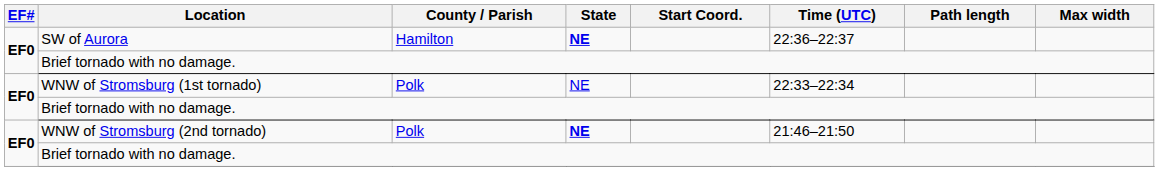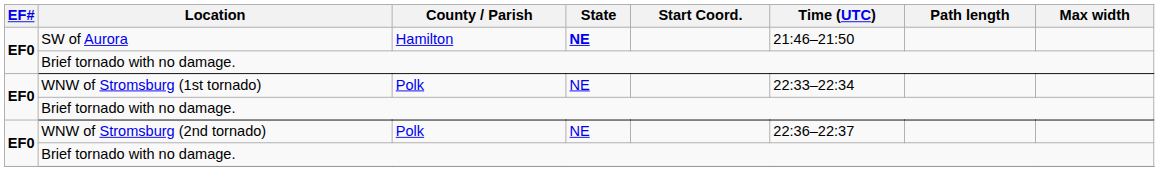(814, 39) 22:36–22:37 -> (814, 39) 21:46–21:50
(580, 131) bold -> (580, 131) normal
(814, 131) 21:46–21:50 -> (814, 131) 22:36–22:37
